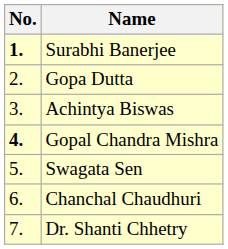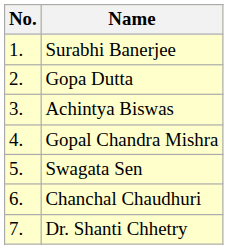(16, 49) bold -> (16, 49) normal
(16, 139) bold -> (16, 139) normal
